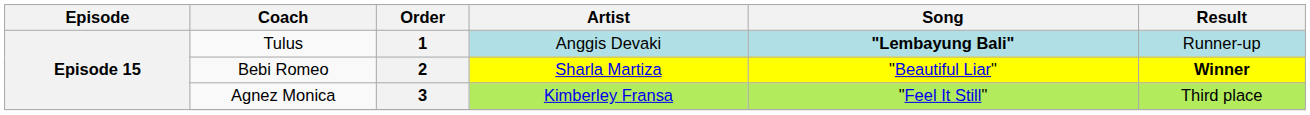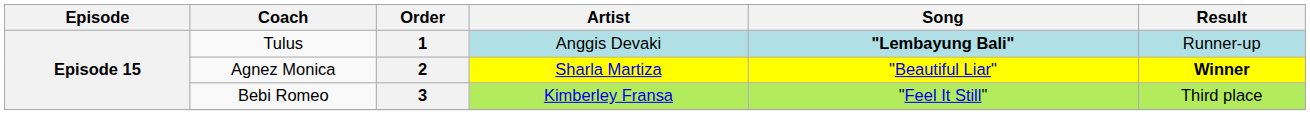(283, 69) Bebi Romeo -> (283, 69) Agnez Monica
(283, 95) Agnez Monica -> (283, 95) Bebi Romeo
